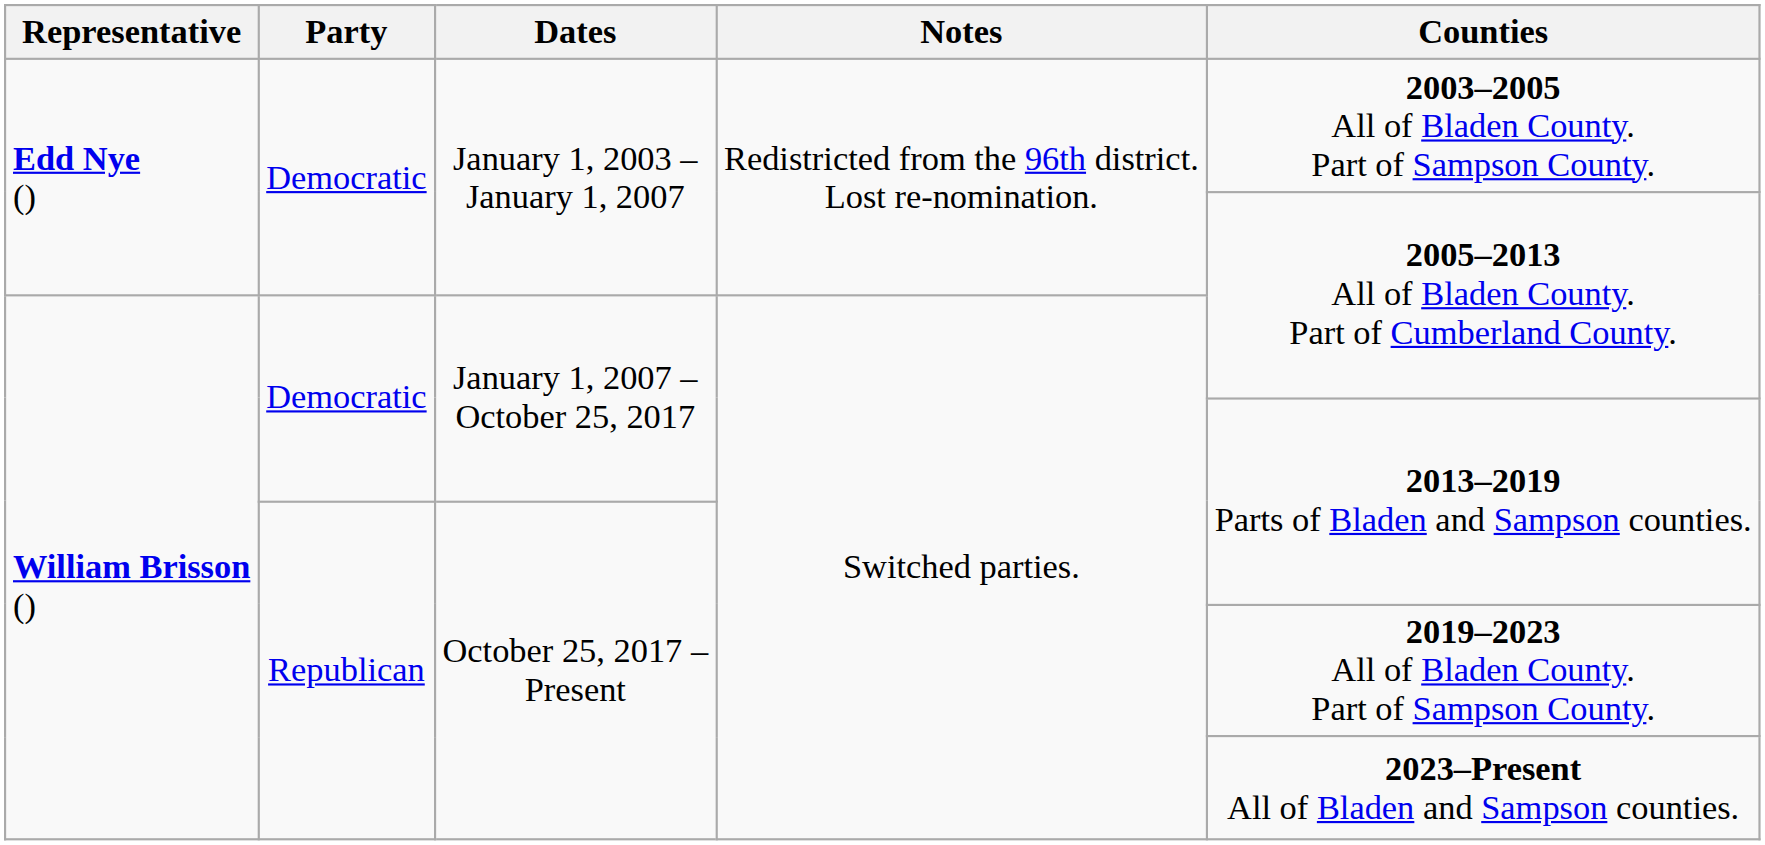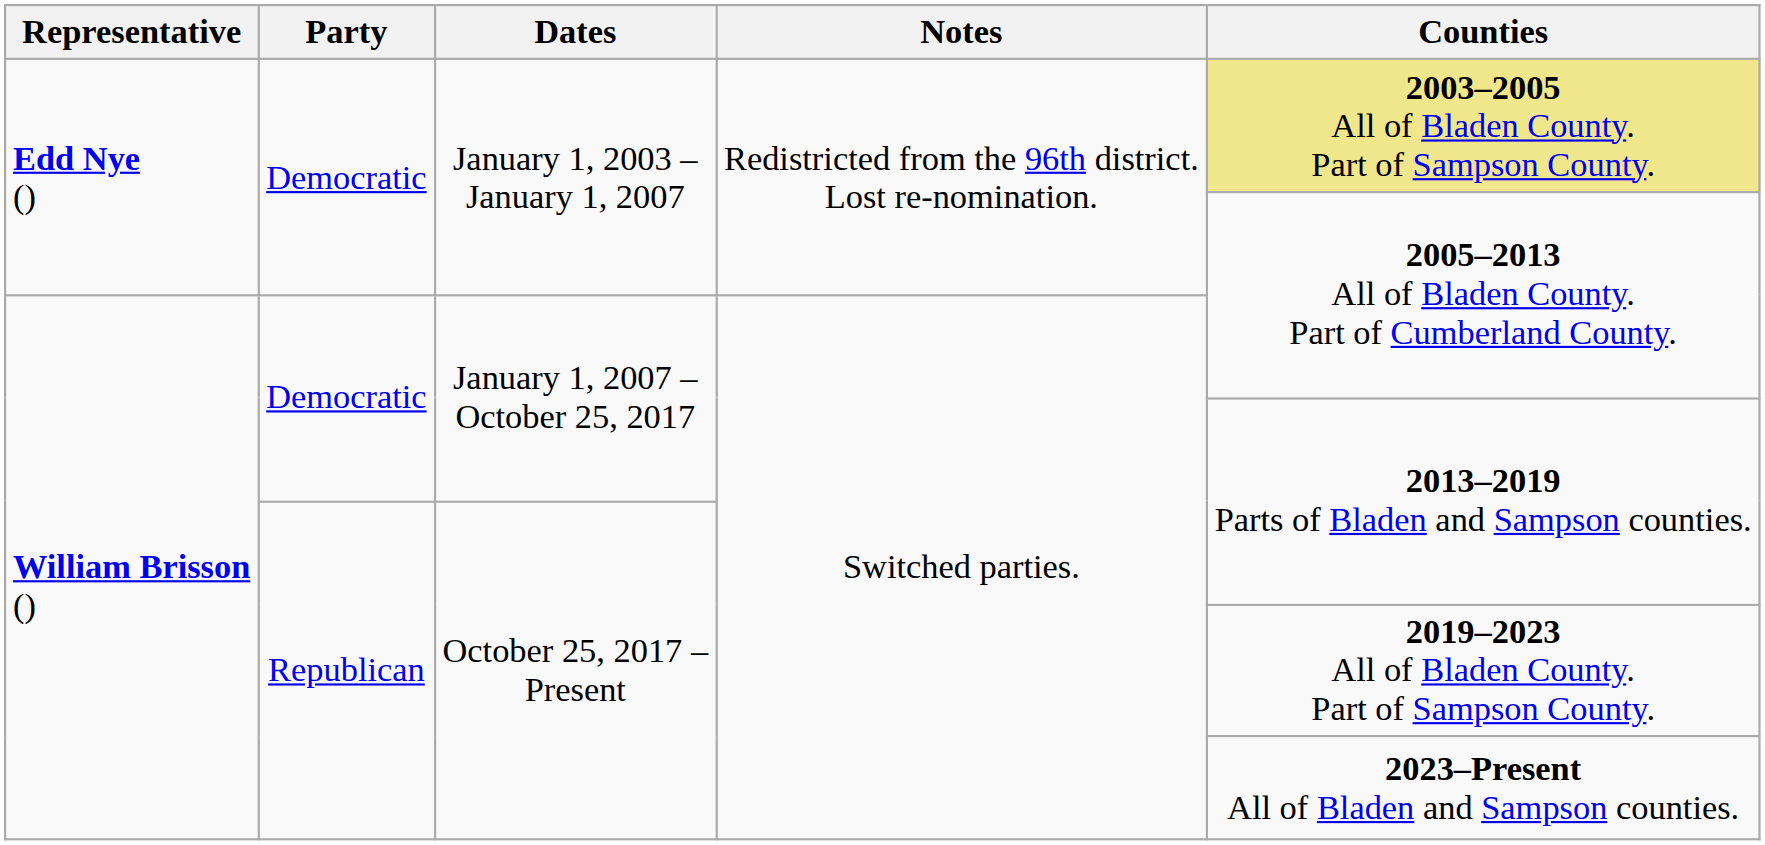(1483, 125) no background -> (1483, 125) khaki background
